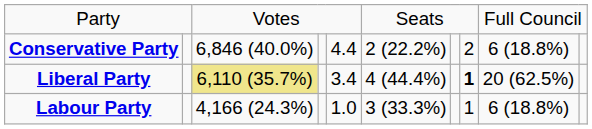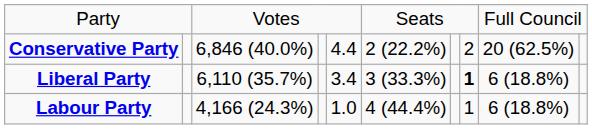(529, 49) 6 (18.8%) -> (529, 49) 20 (62.5%)
(255, 78) khaki background -> (255, 78) no background
(406, 78) 4 (44.4%) -> (406, 78) 3 (33.3%)
(529, 78) 20 (62.5%) -> (529, 78) 6 (18.8%)
(406, 108) 3 (33.3%) -> (406, 108) 4 (44.4%)
